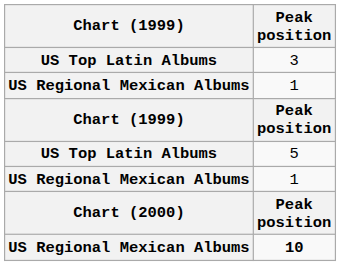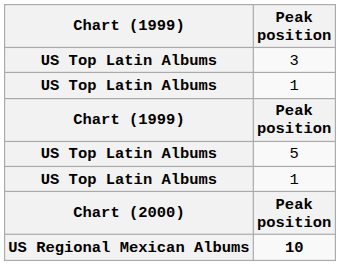(129, 85) US Regional Mexican Albums -> (129, 85) US Top Latin Albums
(129, 179) US Regional Mexican Albums -> (129, 179) US Top Latin Albums
